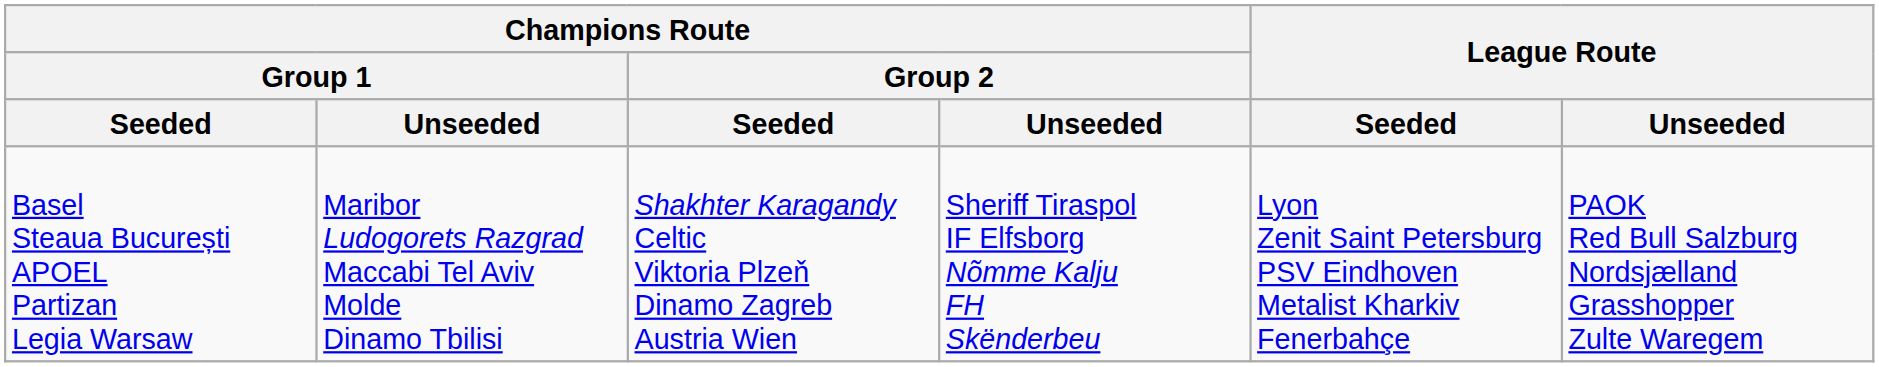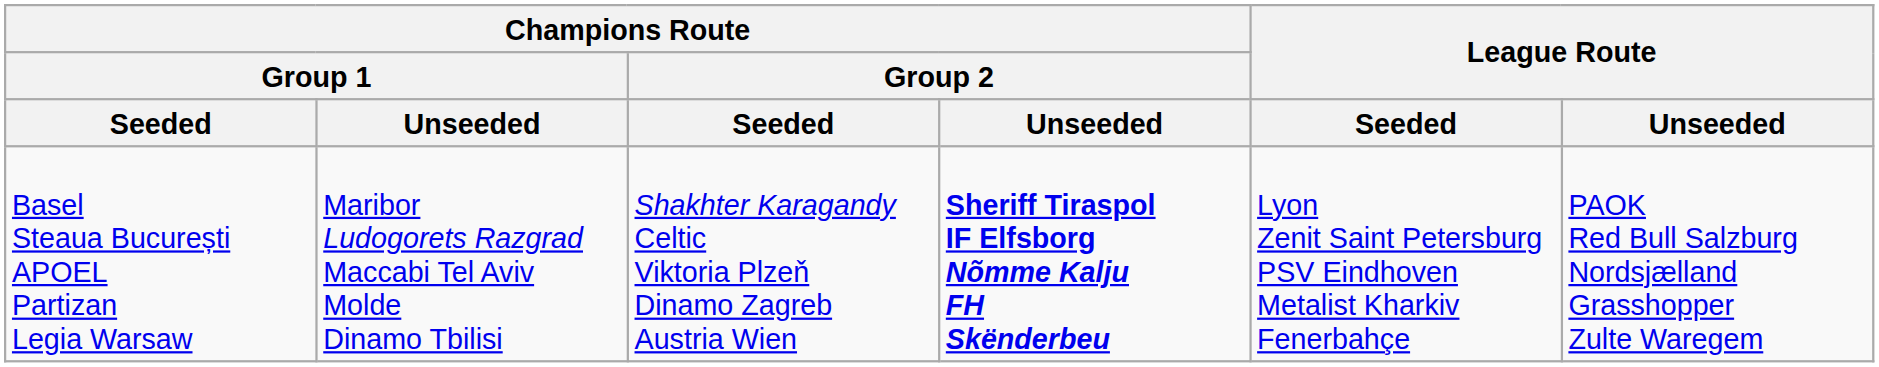(1041, 271) normal -> (1051, 271) bold
